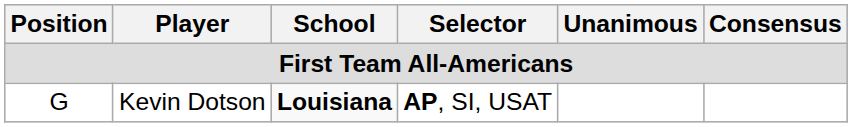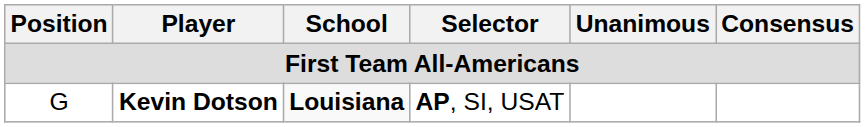(192, 102) normal -> (198, 102) bold
